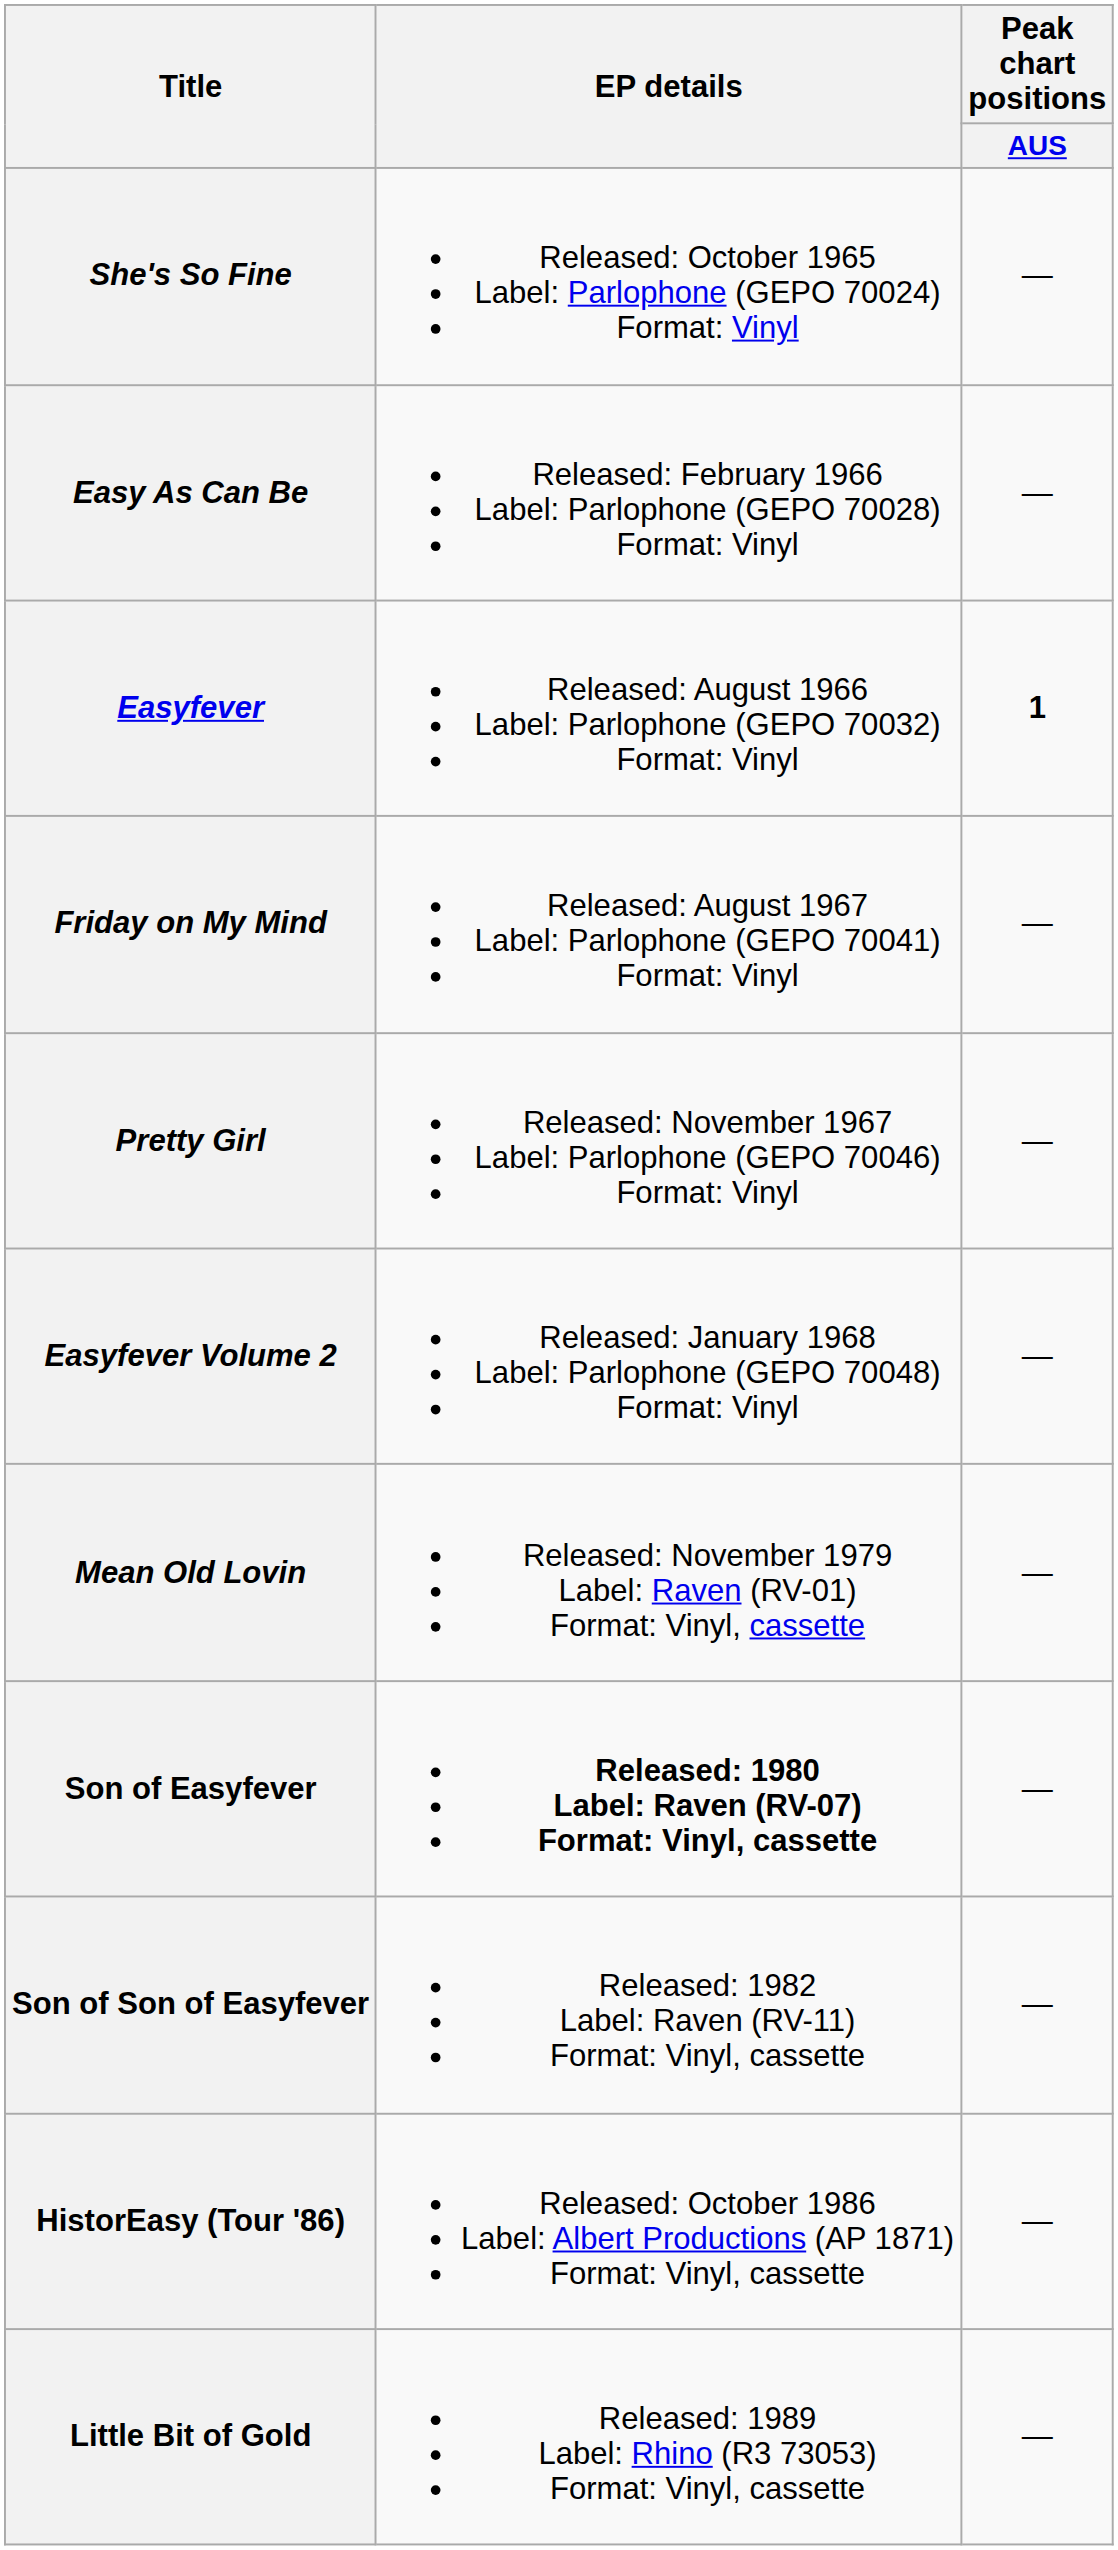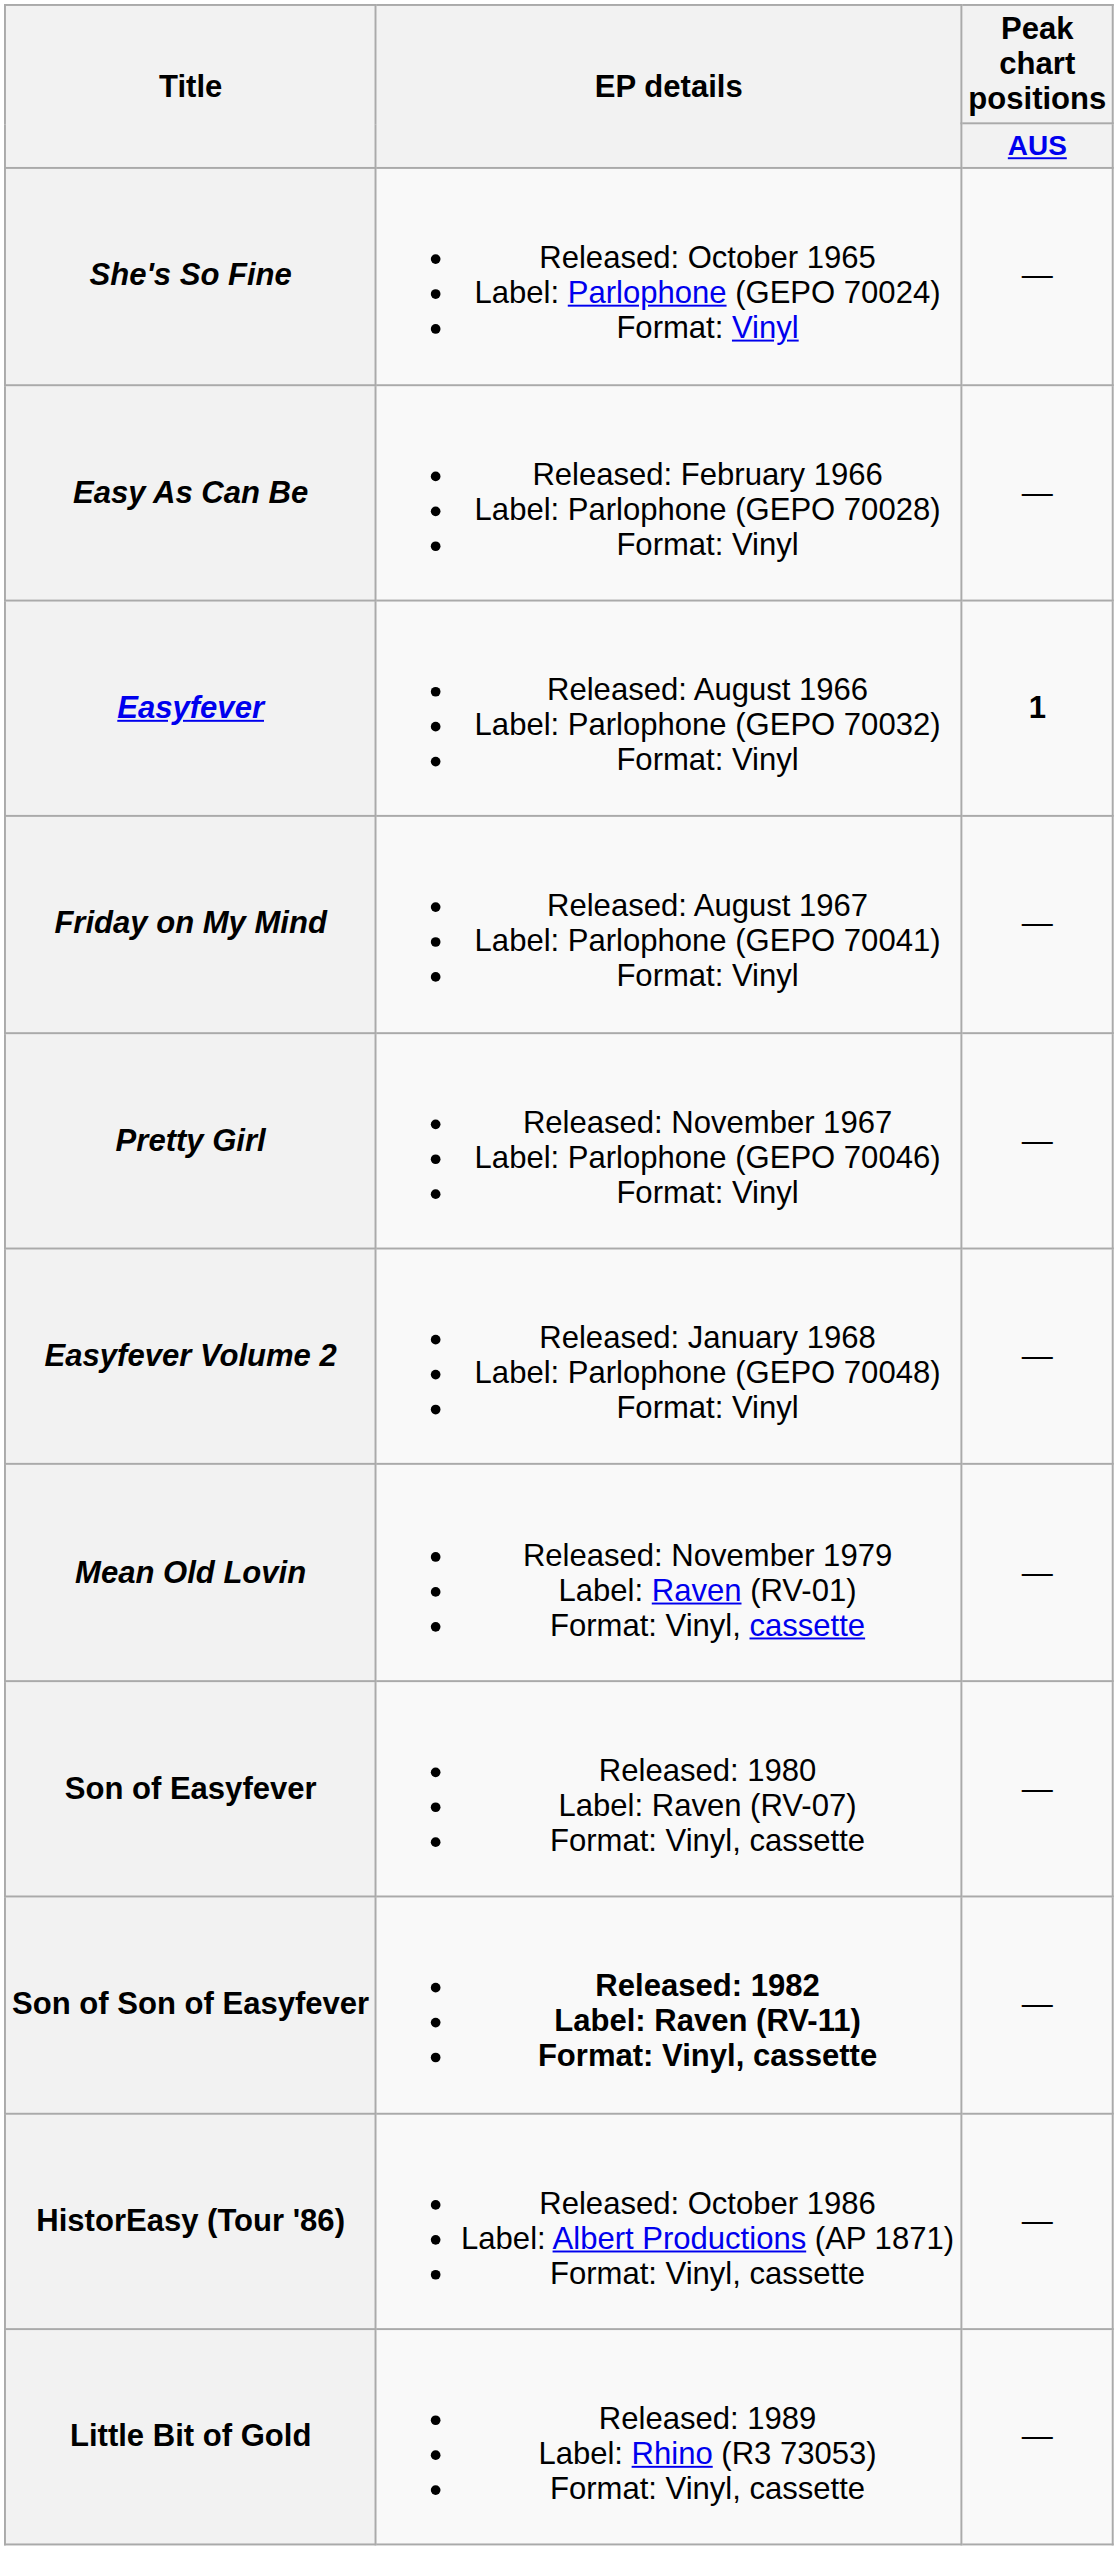(669, 1806) bold -> (669, 1806) normal
(669, 2022) normal -> (669, 2022) bold
